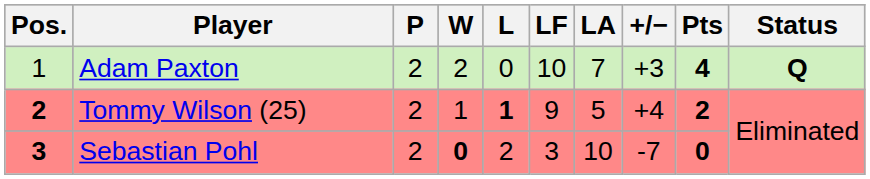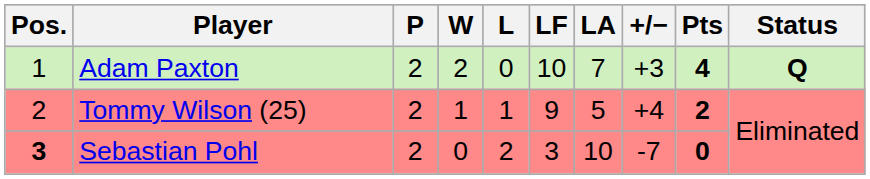(39, 109) bold -> (39, 109) normal
(506, 109) bold -> (506, 109) normal
(461, 151) bold -> (461, 151) normal
